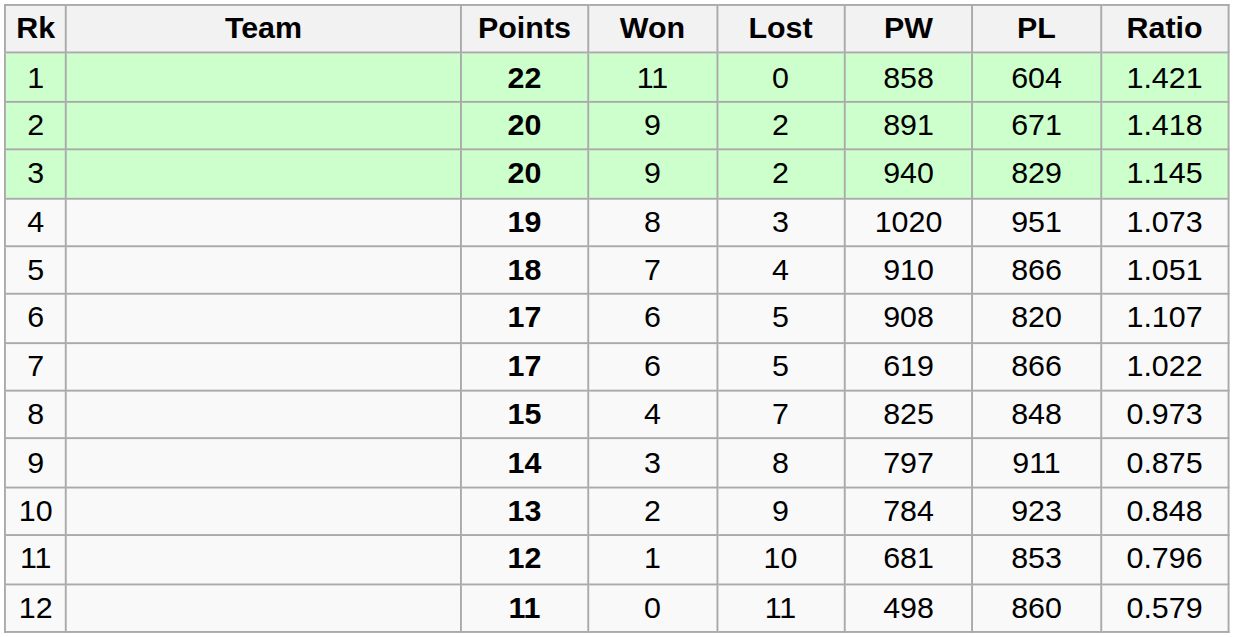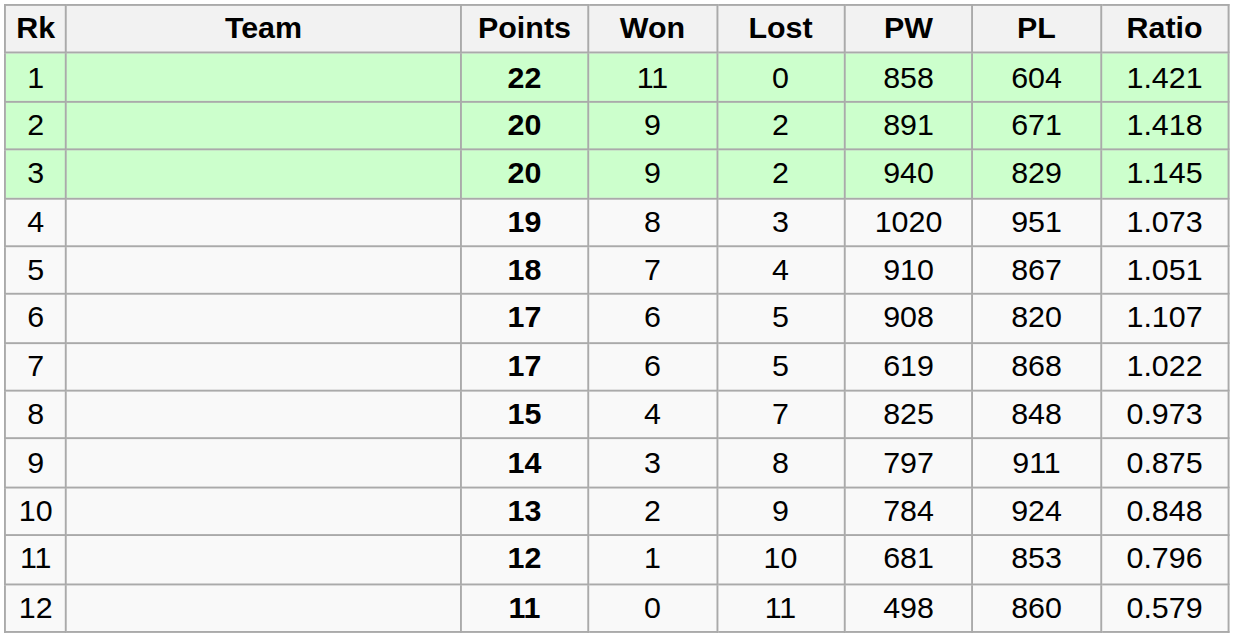(1037, 269) 866 -> (1037, 269) 867
(1037, 366) 866 -> (1037, 366) 868
(1037, 510) 923 -> (1037, 510) 924
